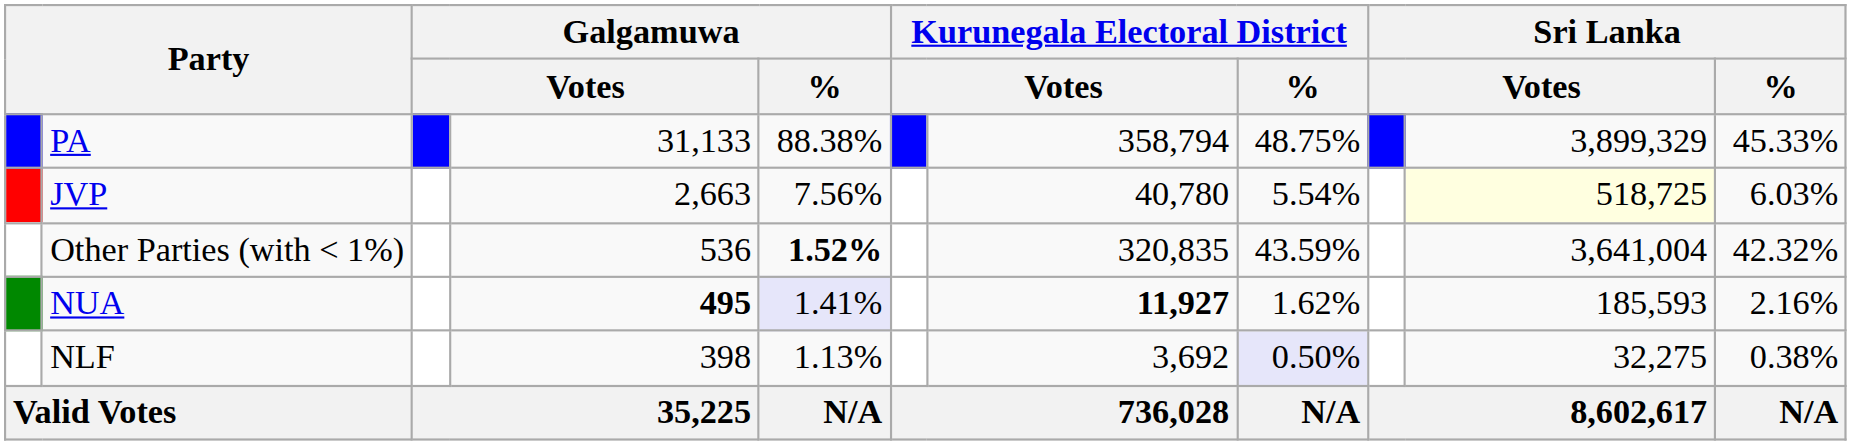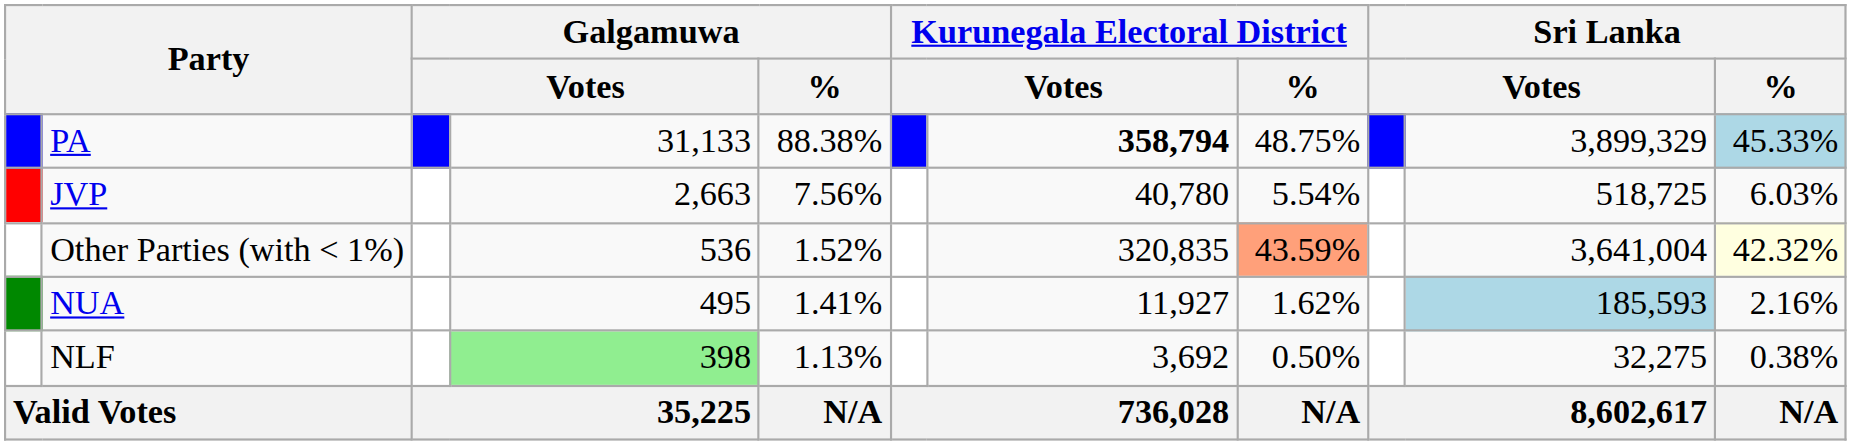(1173, 140) normal -> (1173, 140) bold
(1785, 140) no background -> (1785, 140) lightblue background
(1651, 194) lightyellow background -> (1651, 194) no background
(835, 248) bold -> (838, 248) normal
(1307, 248) no background -> (1307, 248) lightsalmon background
(1785, 248) no background -> (1785, 248) lightyellow background
(725, 303) bold -> (725, 303) normal
(838, 303) lavender background -> (838, 303) no background
(1183, 303) bold -> (1183, 303) normal
(1651, 303) no background -> (1651, 303) lightblue background
(725, 357) no background -> (725, 357) lightgreen background
(1316, 357) lavender background -> (1316, 357) no background
